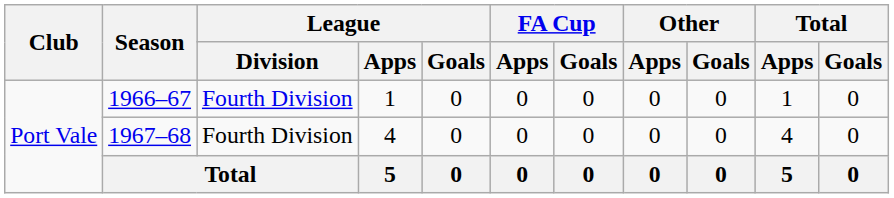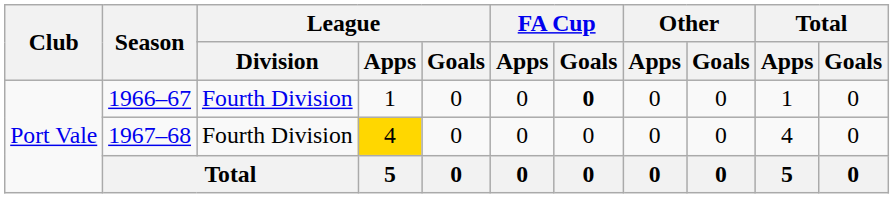(588, 98) normal -> (588, 98) bold
(390, 135) no background -> (390, 135) gold background
